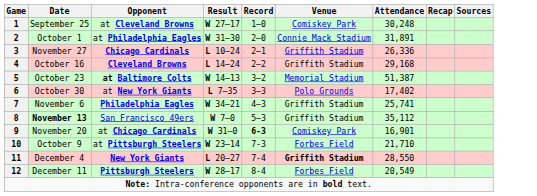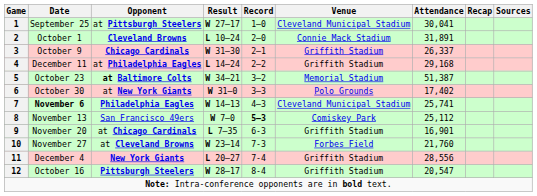(147, 24) at Cleveland Browns -> (147, 24) at Pittsburgh Steelers
(324, 24) Comiskey Park -> (344, 24) Cleveland Municipal Stadium
(400, 24) 30,248 -> (439, 24) 30,041
(147, 38) at Philadelphia Eagles -> (147, 38) Cleveland Browns
(223, 38) W 31–30 -> (223, 38) L 10–24
(59, 51) November 27 -> (59, 51) October 9
(223, 51) L 10–24 -> (223, 51) W 31–30
(400, 51) 26,336 -> (439, 51) 26,337
(59, 64) October 16 -> (59, 64) December 11
(147, 64) Cleveland Browns -> (147, 64) at Philadelphia Eagles
(223, 78) W 14–13 -> (223, 78) W 34–21
(223, 91) L 7–35 -> (223, 91) W 31–0
(59, 104) normal -> (59, 104) bold
(223, 104) W 34–21 -> (223, 104) W 14–13
(324, 104) Griffith Stadium -> (344, 104) Cleveland Municipal Stadium
(59, 118) bold -> (59, 118) normal
(259, 118) normal -> (259, 118) bold
(324, 118) Griffith Stadium -> (344, 118) Comiskey Park
(400, 118) 35,112 -> (439, 118) 25,112
(223, 131) W 31–0 -> (223, 131) L 7–35
(259, 131) bold -> (259, 131) normal
(324, 131) Comiskey Park -> (344, 131) Griffith Stadium
(59, 144) October 9 -> (59, 144) November 27
(147, 144) at Pittsburgh Steelers -> (147, 144) at Cleveland Browns
(400, 144) 21,710 -> (439, 144) 21,760
(324, 158) bold -> (344, 158) normal
(400, 158) 28,550 -> (439, 158) 28,556
(59, 171) December 11 -> (59, 171) October 16
(324, 171) Forbes Field -> (344, 171) Griffith Stadium
(400, 171) 20,549 -> (439, 171) 20,547
